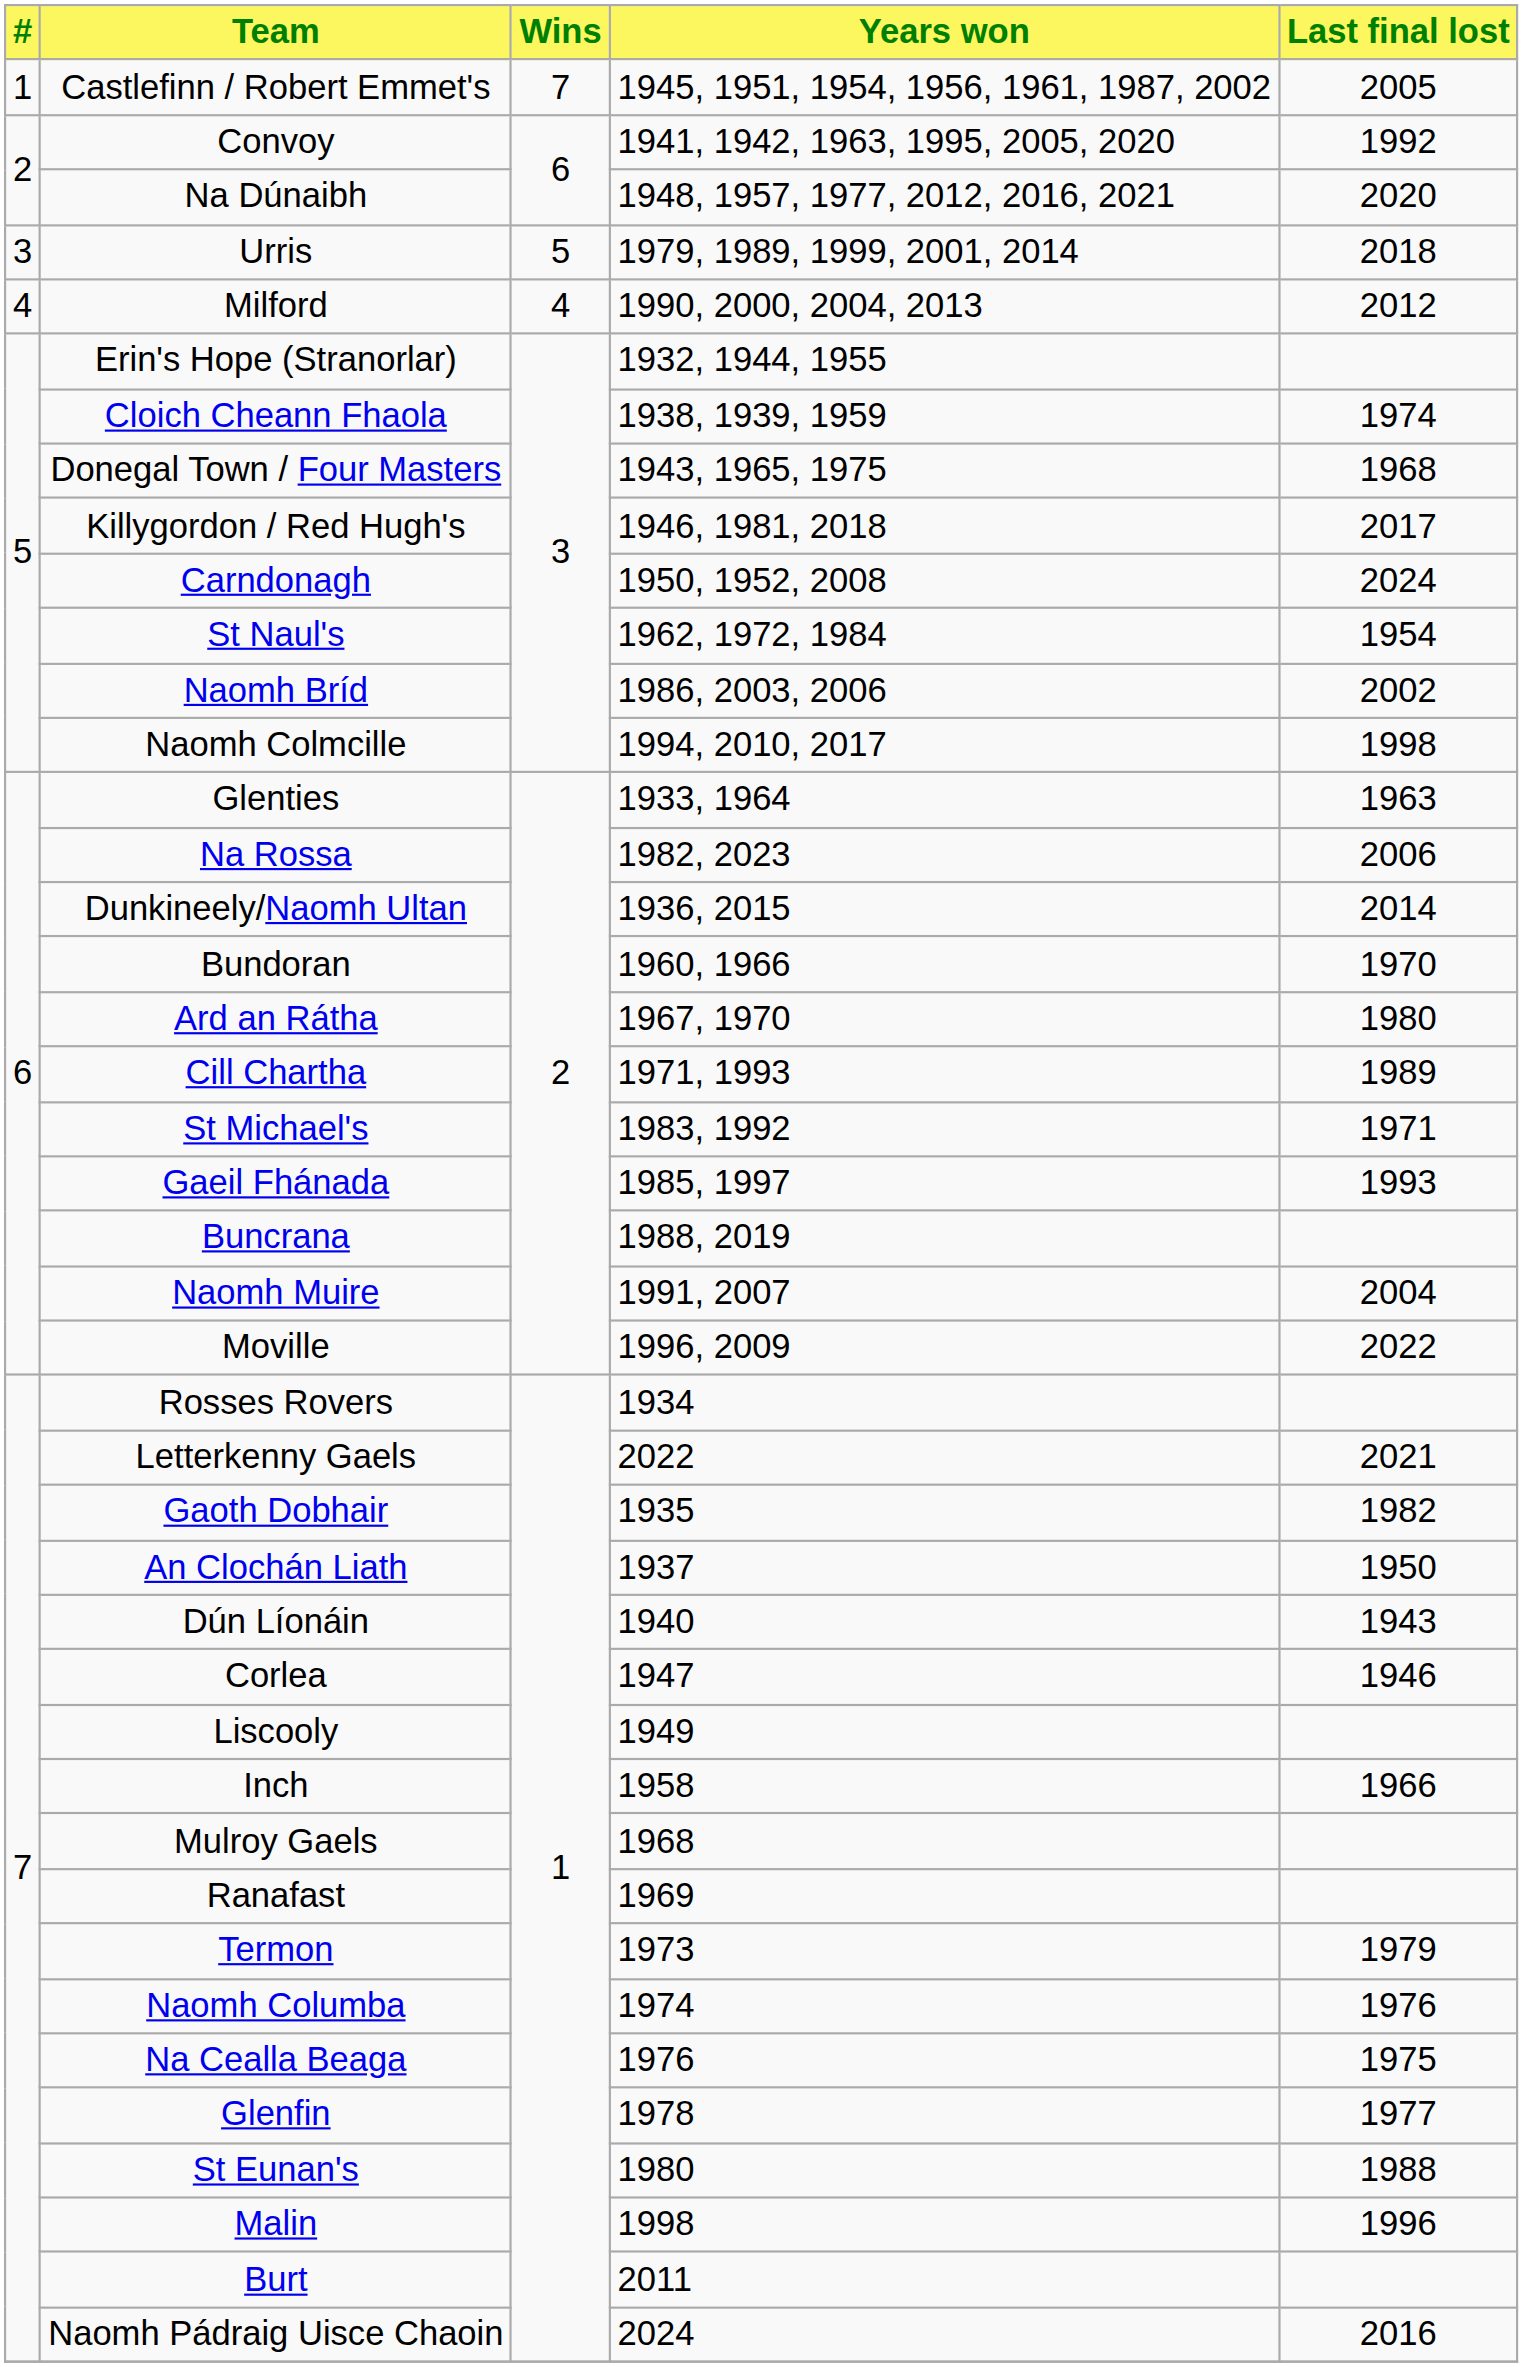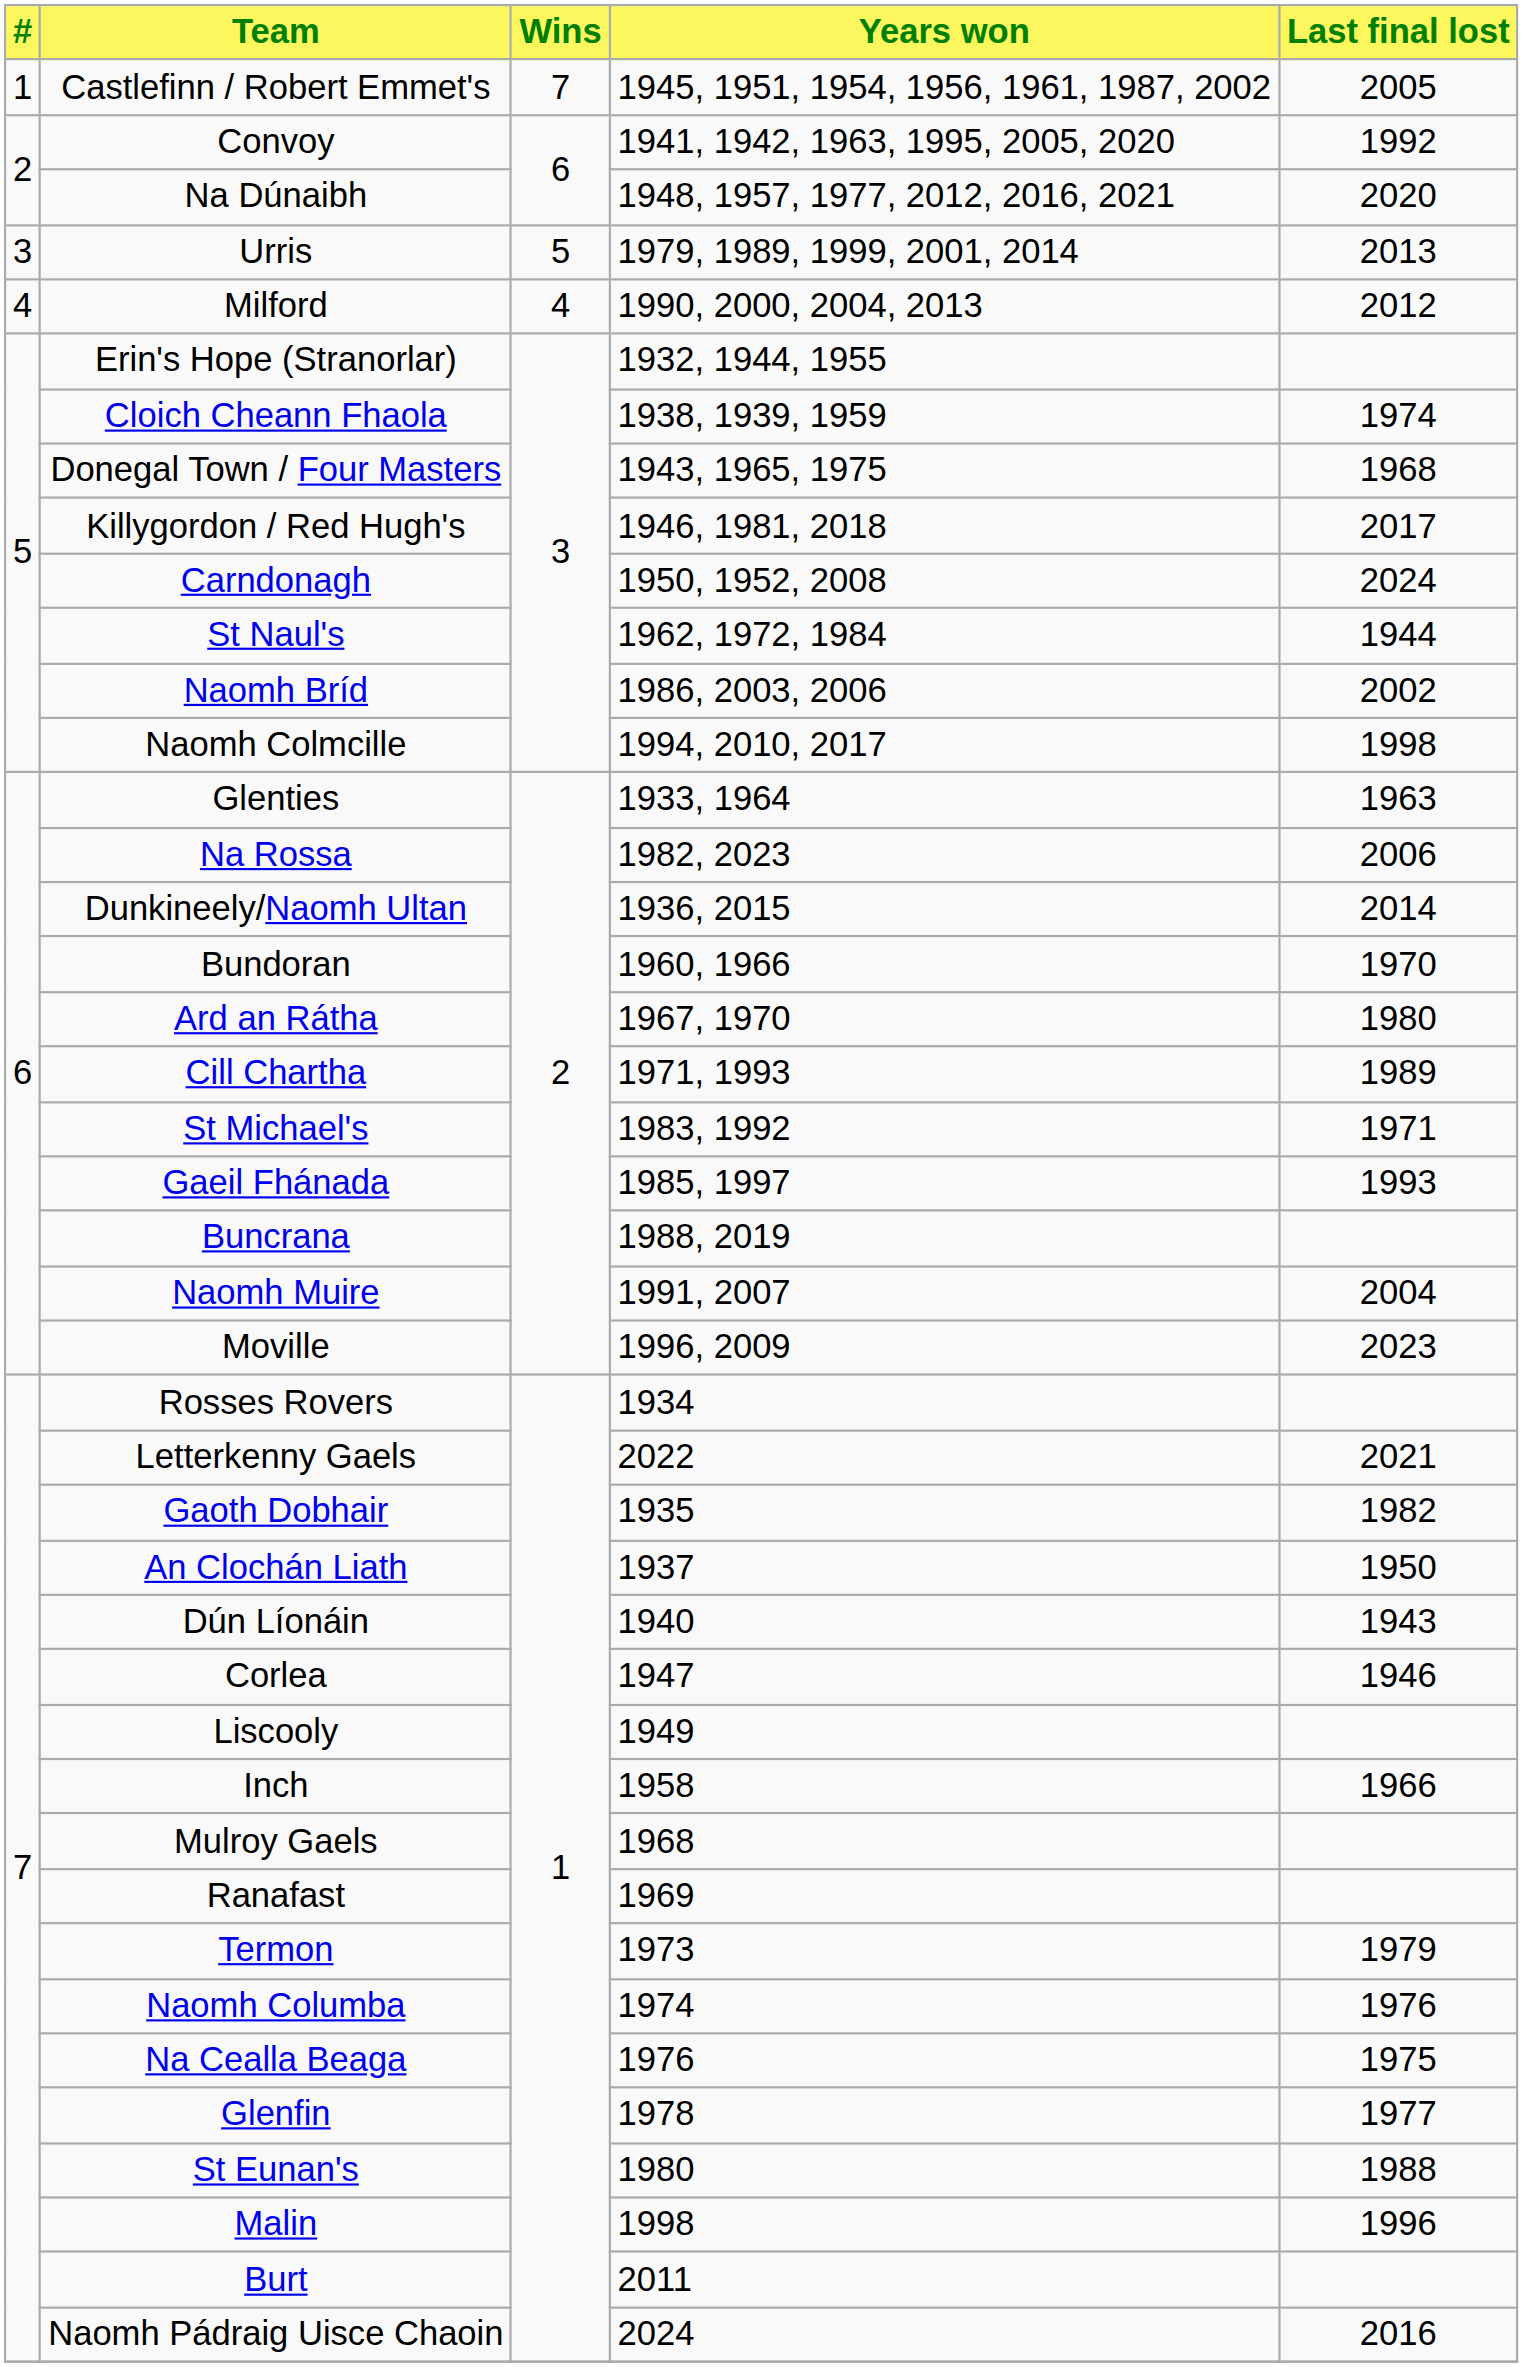(1398, 251) 2018 -> (1398, 251) 2013
(1398, 634) 1954 -> (1398, 634) 1944
(1398, 1347) 2022 -> (1398, 1347) 2023
